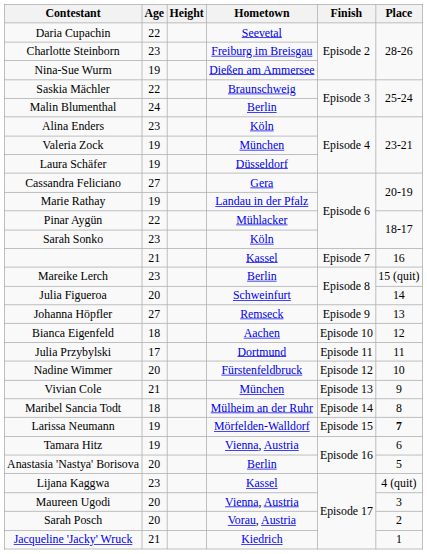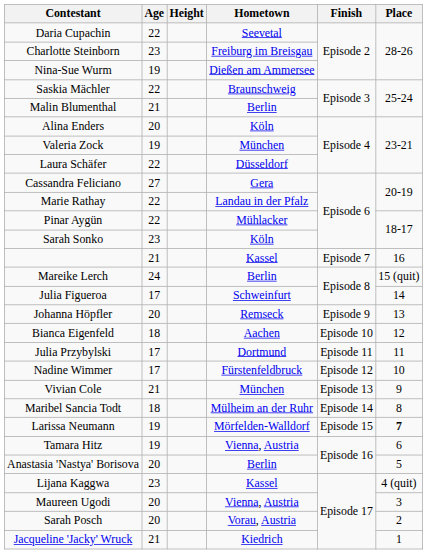(154, 107) 24 -> (154, 107) 21
(154, 126) 23 -> (154, 126) 20
(154, 164) 19 -> (154, 164) 22
(154, 201) 19 -> (154, 201) 22
(154, 276) 23 -> (154, 276) 24
(154, 295) 20 -> (154, 295) 17
(154, 314) 27 -> (154, 314) 20
(154, 370) 20 -> (154, 370) 17
